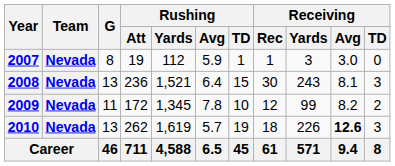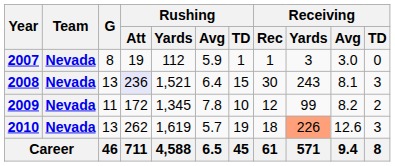(136, 82) no background -> (136, 82) lavender background
(308, 127) no background -> (308, 127) lightsalmon background
(348, 127) bold -> (348, 127) normal
